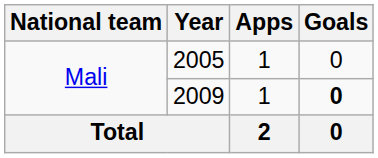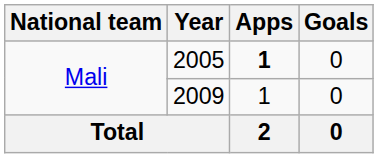(264, 59) normal -> (264, 59) bold
(336, 96) bold -> (336, 96) normal
